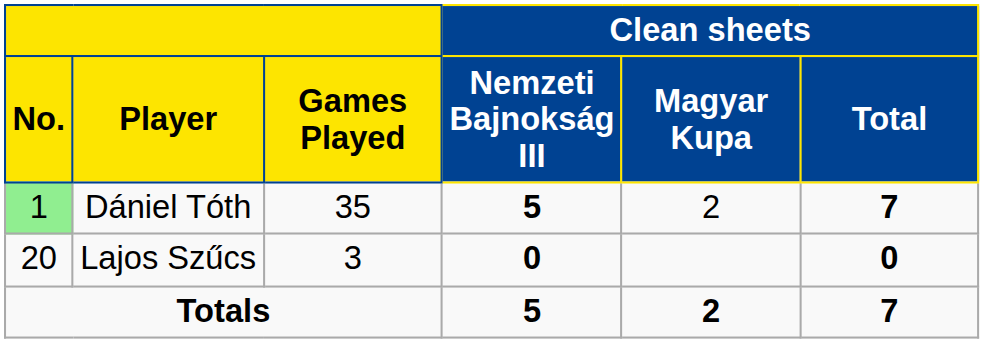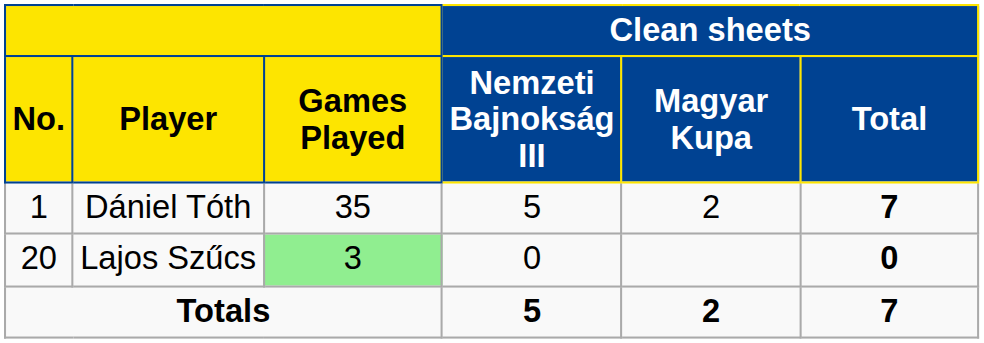(39, 207) lightgreen background -> (39, 207) no background
(532, 207) bold -> (532, 207) normal
(353, 259) no background -> (353, 259) lightgreen background
(532, 259) bold -> (532, 259) normal
